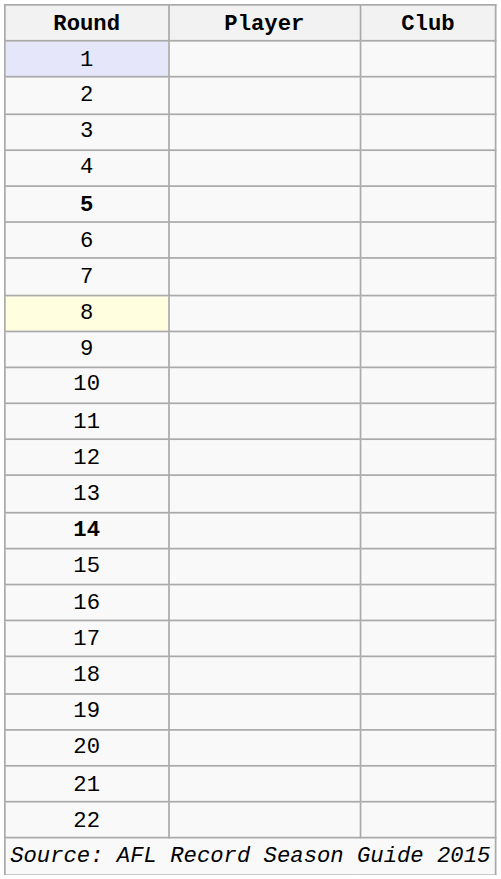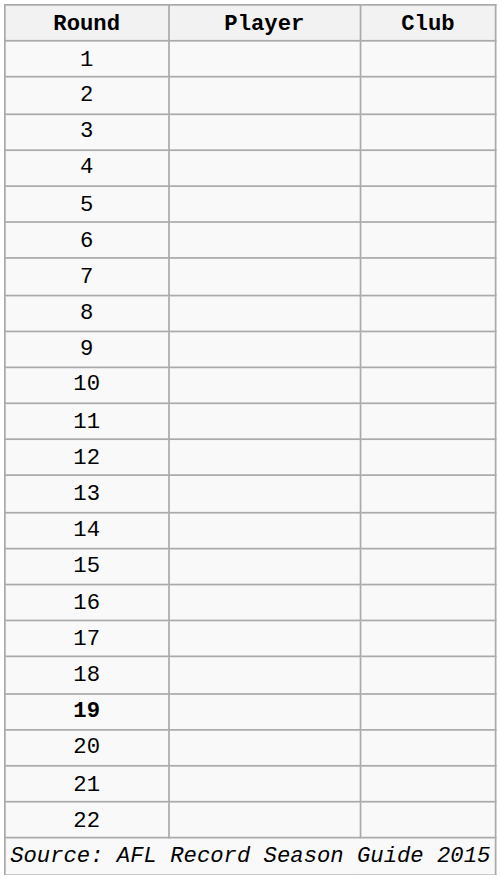(87, 59) lavender background -> (87, 59) no background
(87, 204) bold -> (87, 204) normal
(87, 313) lightyellow background -> (87, 313) no background
(87, 530) bold -> (87, 530) normal
(87, 711) normal -> (87, 711) bold
